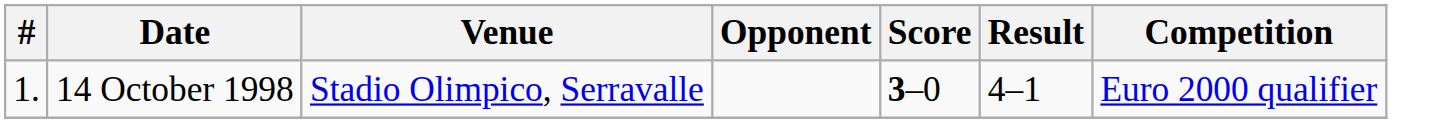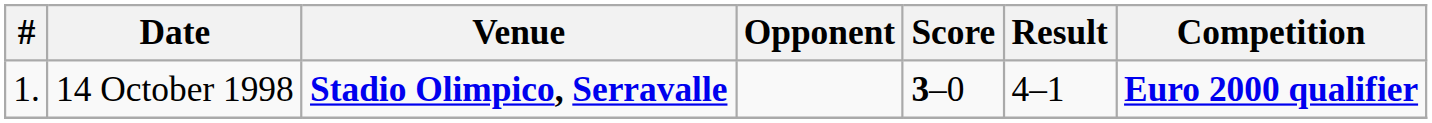(507, 88) normal -> (519, 88) bold
(1239, 88) normal -> (1271, 88) bold
